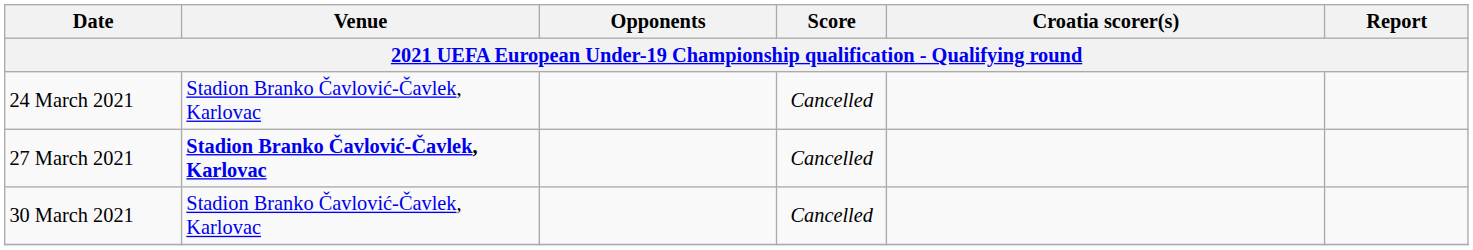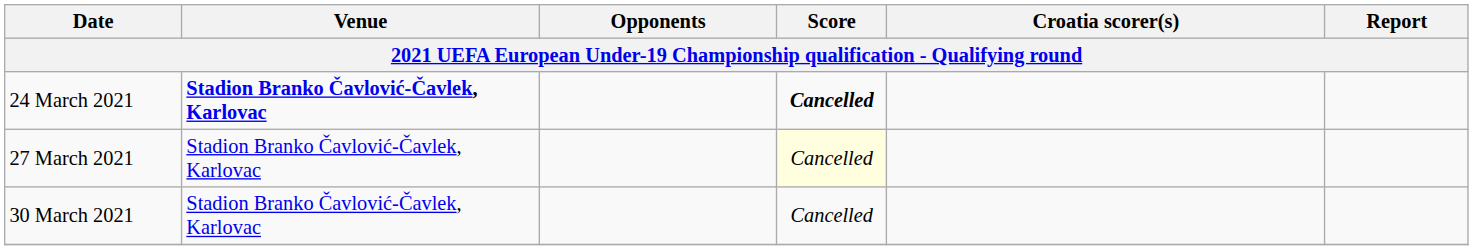(324, 100) normal -> (332, 100) bold
(832, 100) normal -> (832, 100) bold
(332, 158) bold -> (324, 158) normal
(832, 158) no background -> (832, 158) lightyellow background
